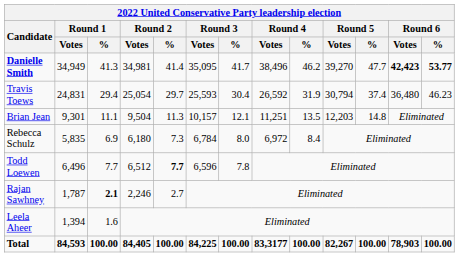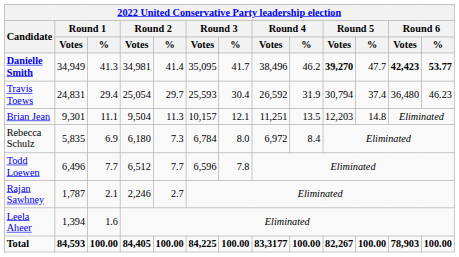(339, 67) normal -> (339, 67) bold
(177, 166) bold -> (177, 166) normal
(112, 194) bold -> (112, 194) normal
